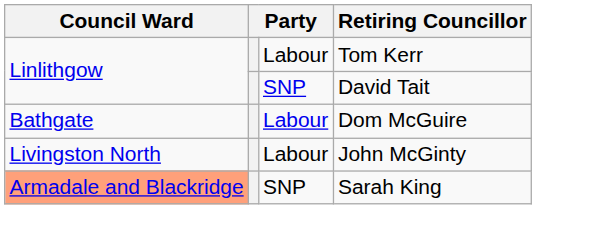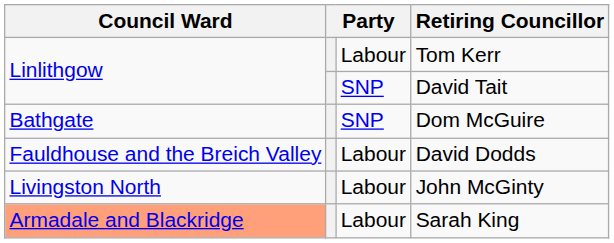(296, 120) Labour -> (362, 120) SNP
+ row: (476, 154)
(285, 187) SNP -> (373, 220) Labour
